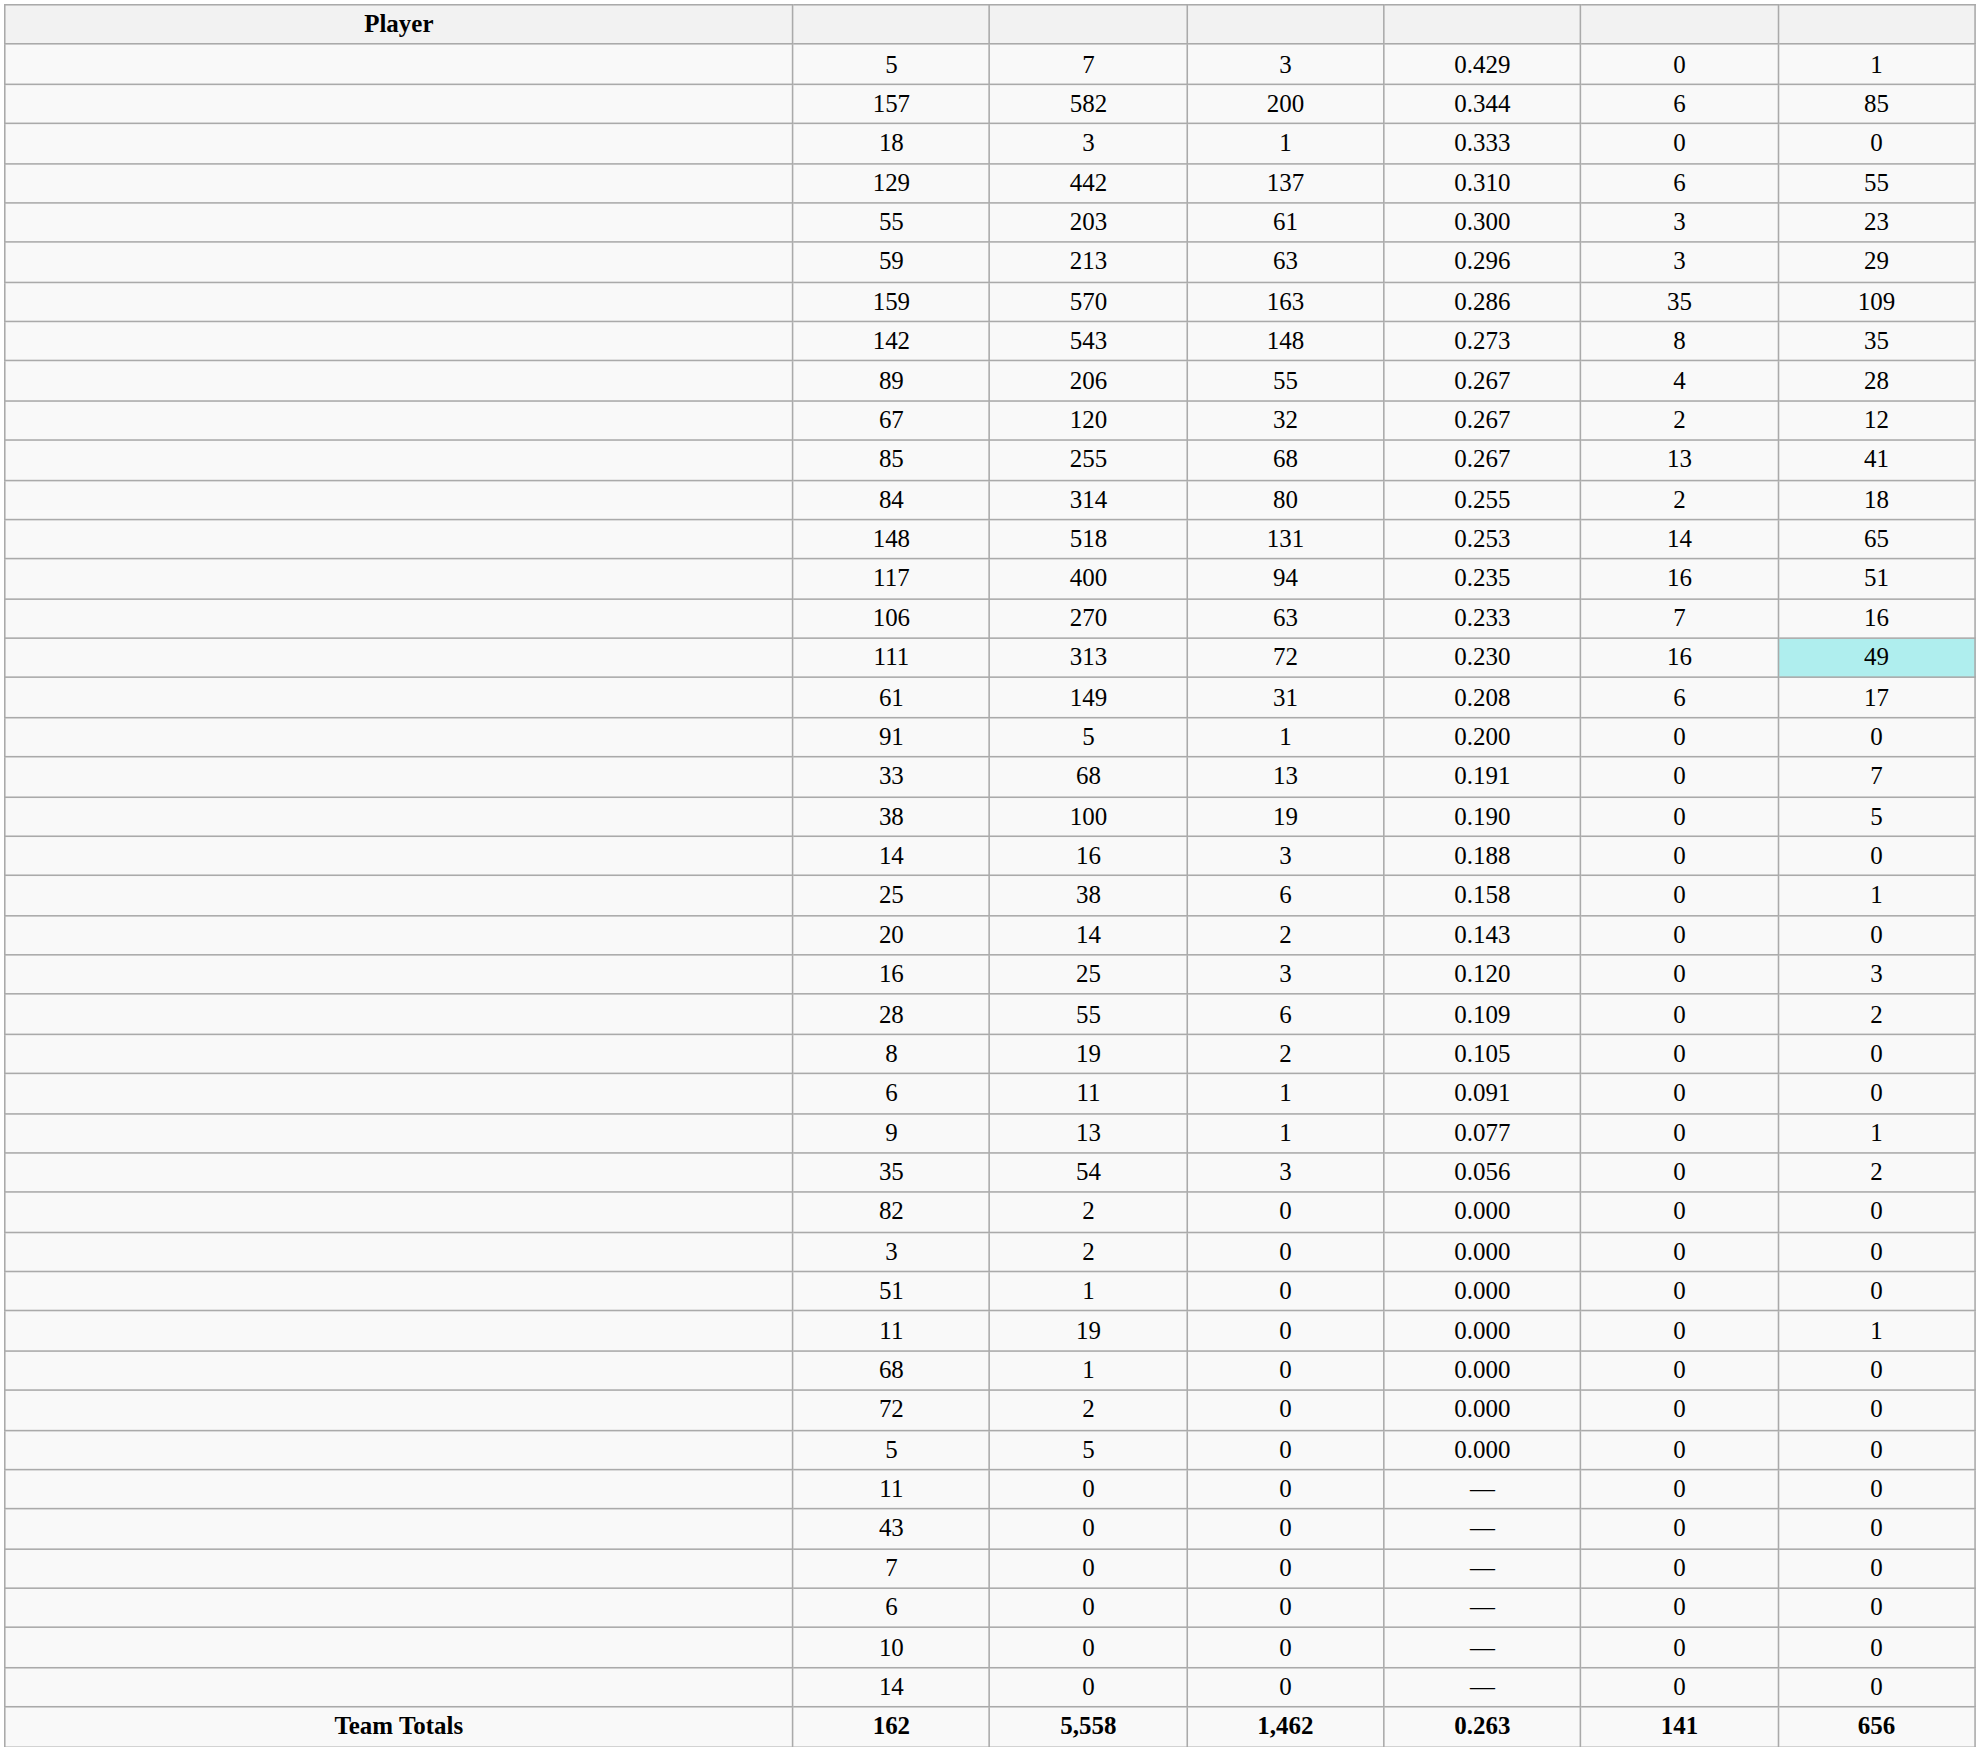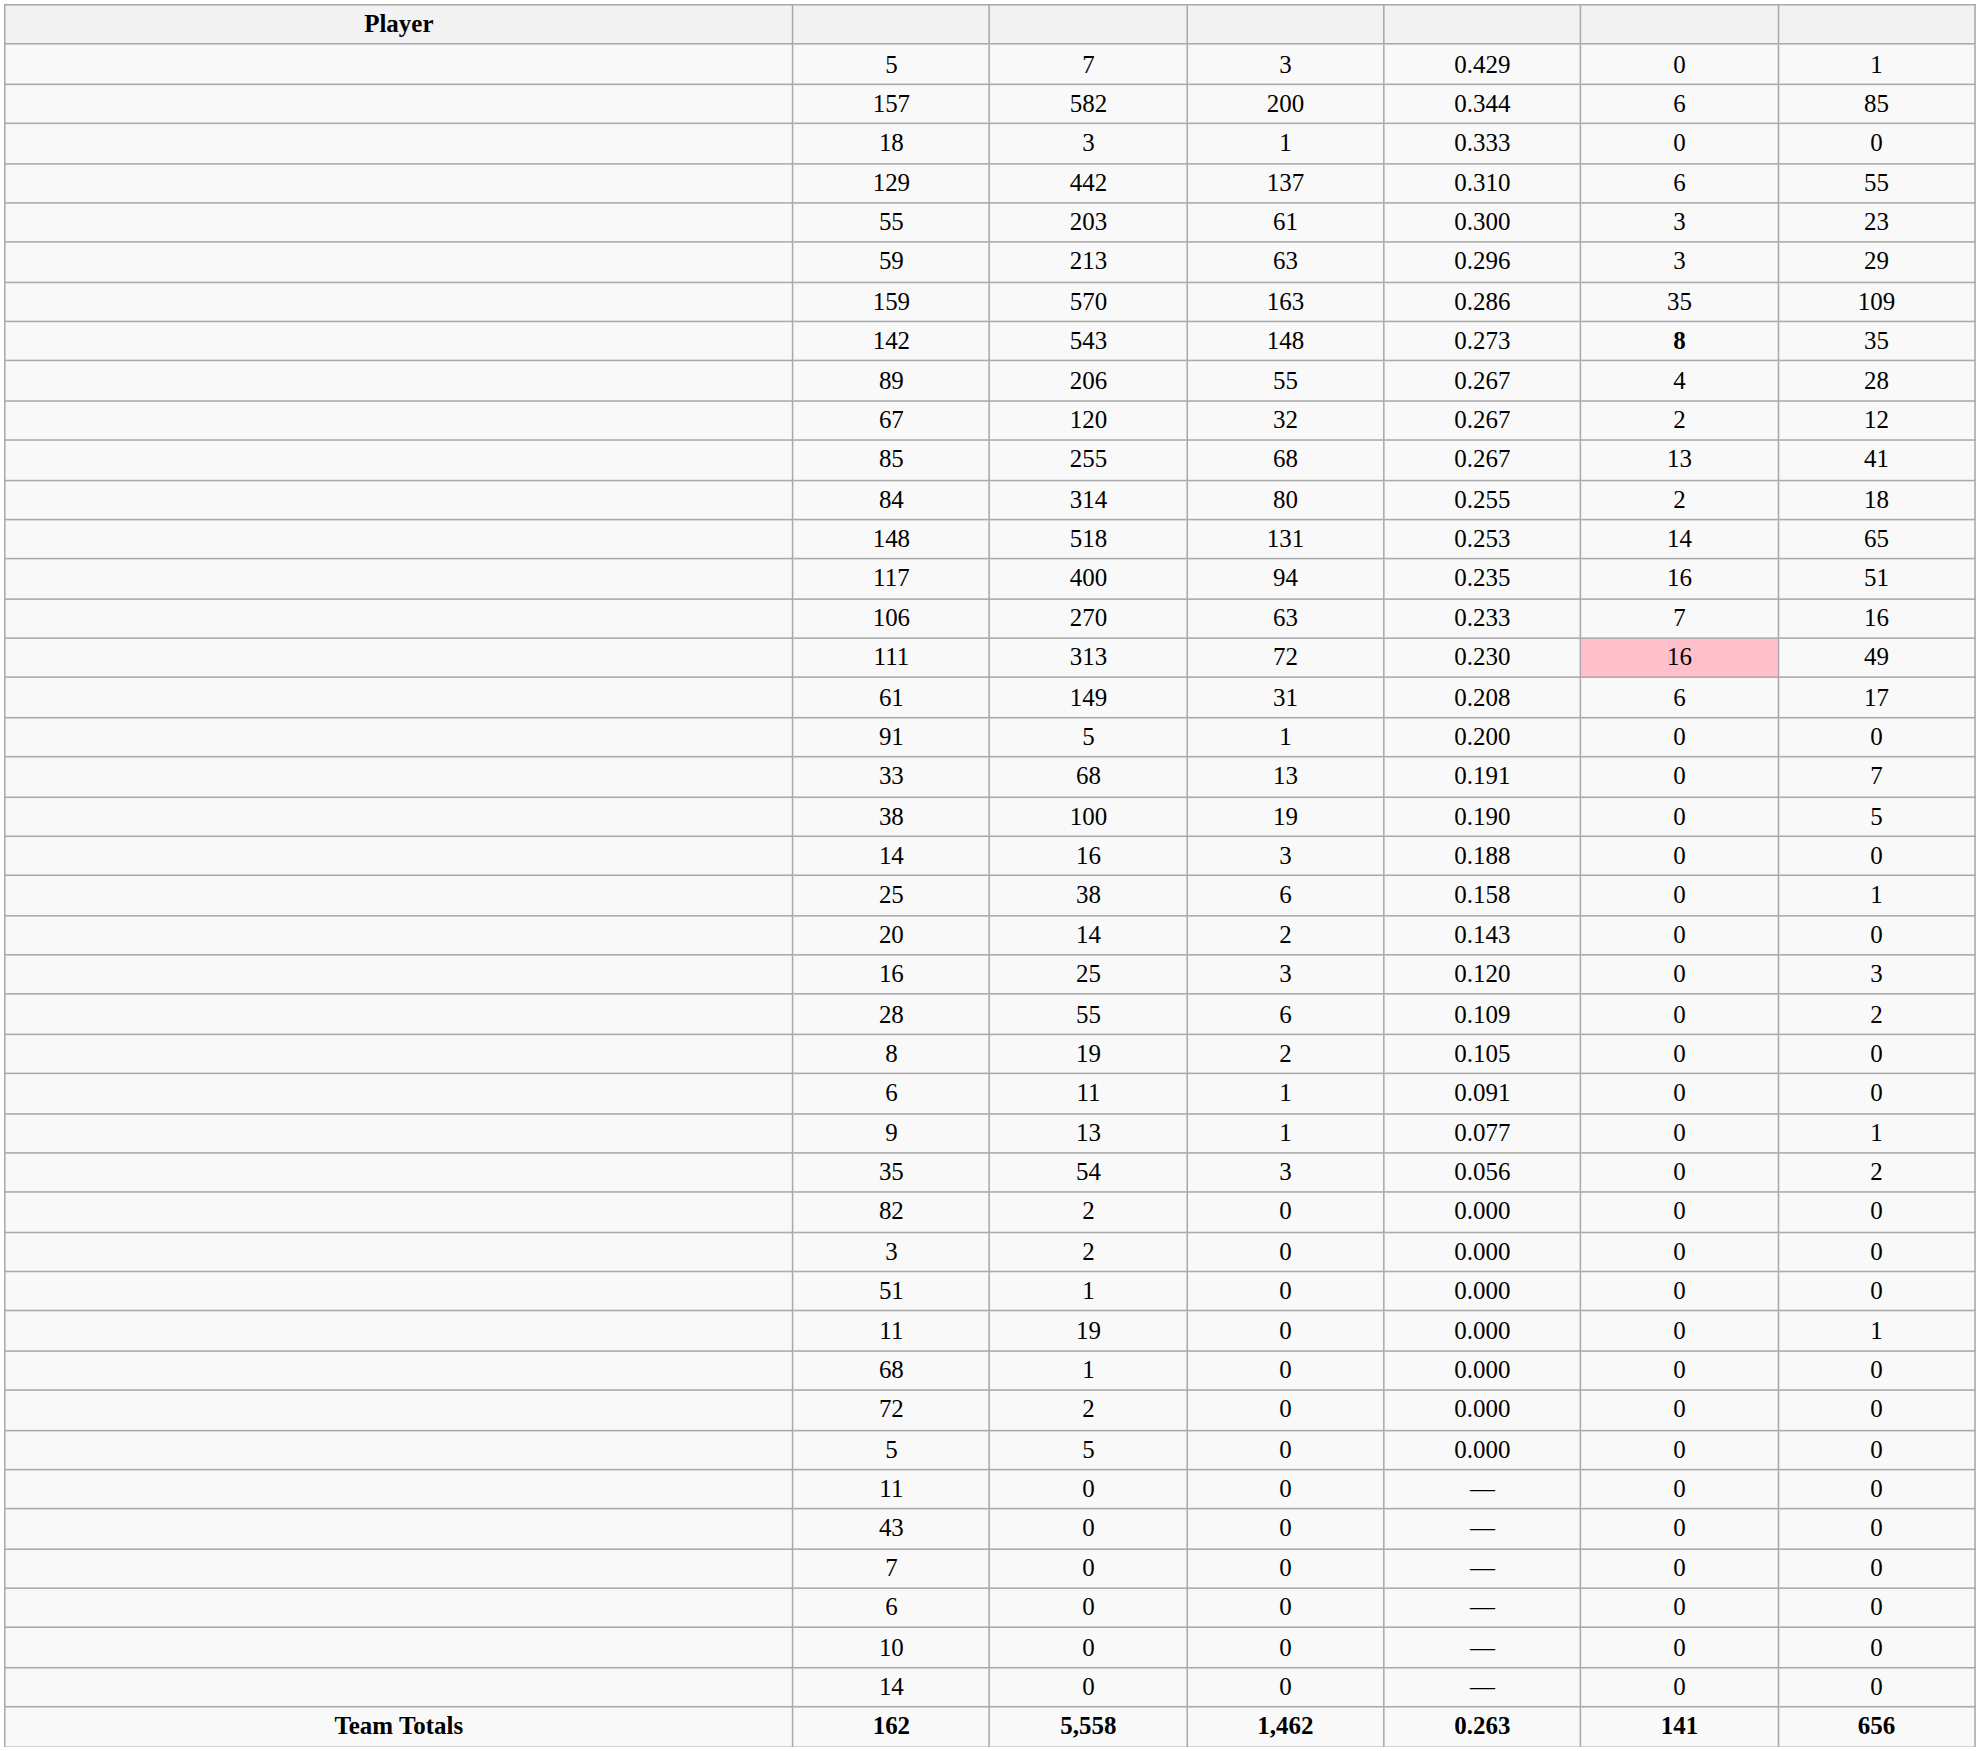(1679, 340) normal -> (1679, 340) bold
(1679, 657) no background -> (1679, 657) pink background
(1877, 657) paleturquoise background -> (1877, 657) no background
